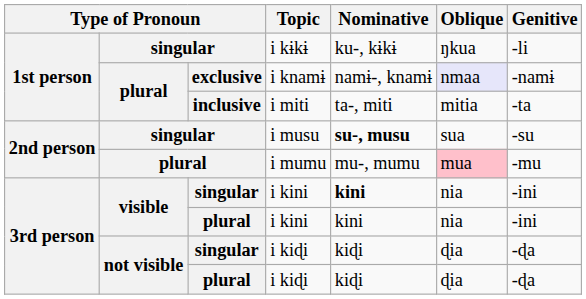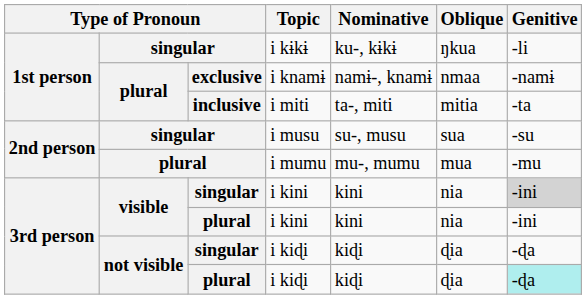(460, 76) lavender background -> (460, 76) no background
(372, 134) bold -> (370, 134) normal
(456, 163) pink background -> (456, 163) no background
(350, 192) bold -> (349, 192) normal
(524, 192) no background -> (524, 192) lightgrey background
(523, 279) no background -> (523, 279) paleturquoise background
